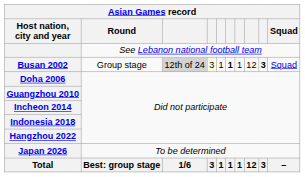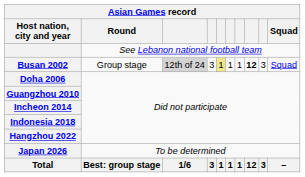(212, 65) lightyellow background -> (212, 65) no background
(221, 65) no background -> (221, 65) khaki background
(230, 65) bold -> (230, 65) normal
(251, 65) normal -> (251, 65) bold
(263, 65) bold -> (263, 65) normal
